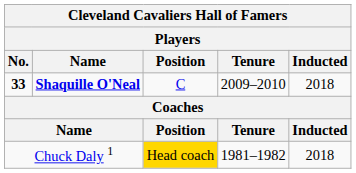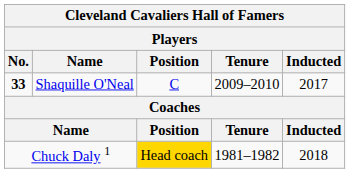(88, 84) bold -> (85, 84) normal
(320, 84) 2018 -> (314, 84) 2017
